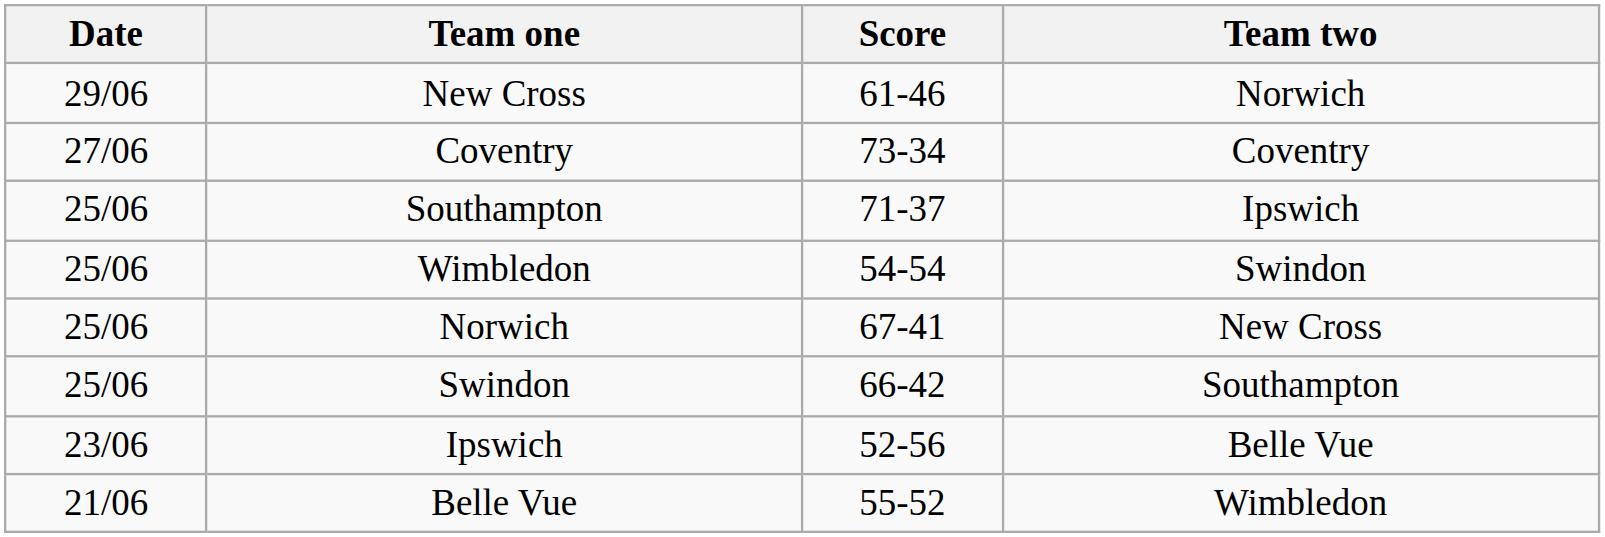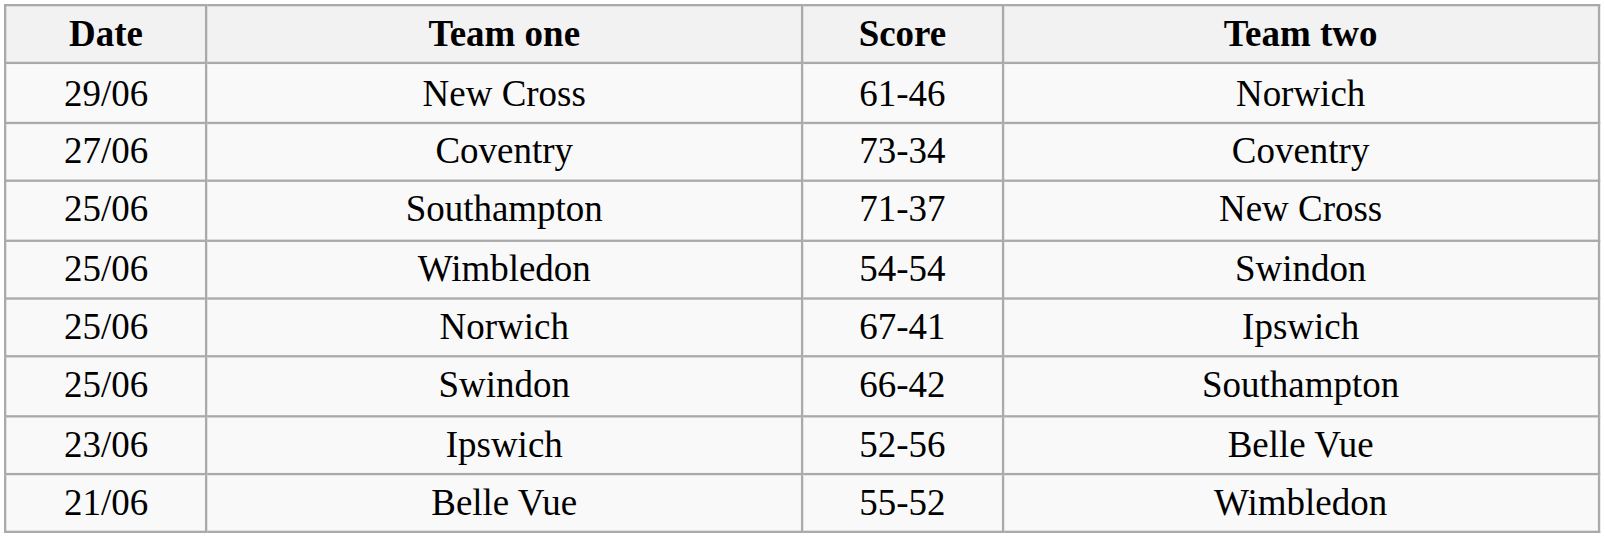(1301, 209) Ipswich -> (1301, 209) New Cross
(1301, 326) New Cross -> (1301, 326) Ipswich
